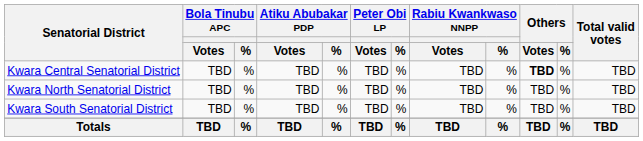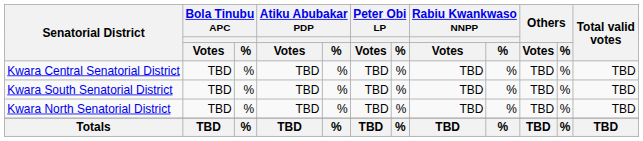(542, 71) bold -> (542, 71) normal
rows swapped: (89, 90) <-> (90, 109)
